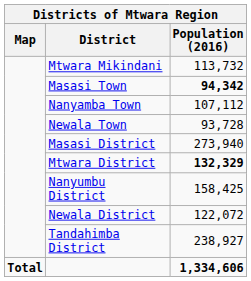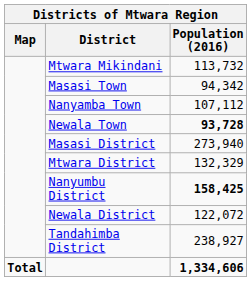(222, 86) bold -> (222, 86) normal
(222, 124) normal -> (222, 124) bold
(219, 163) bold -> (219, 163) normal
(219, 189) normal -> (219, 189) bold
